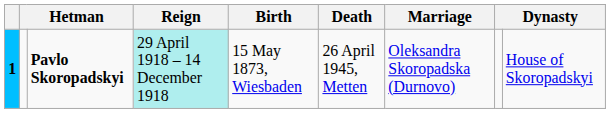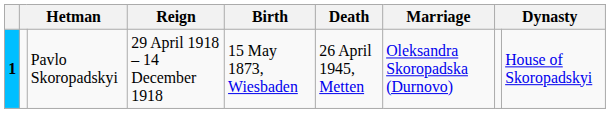(77, 68) bold -> (74, 68) normal
(170, 68) paleturquoise background -> (175, 68) no background
